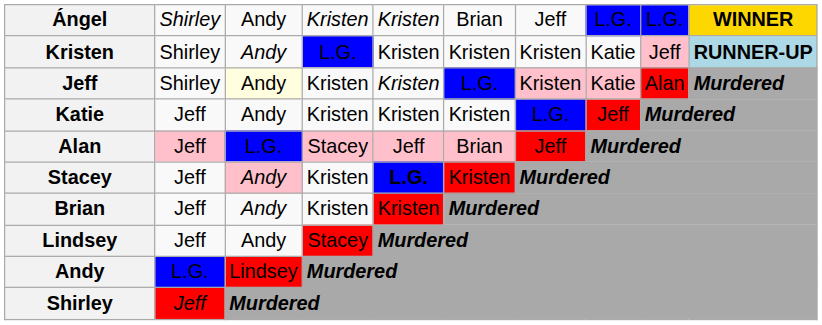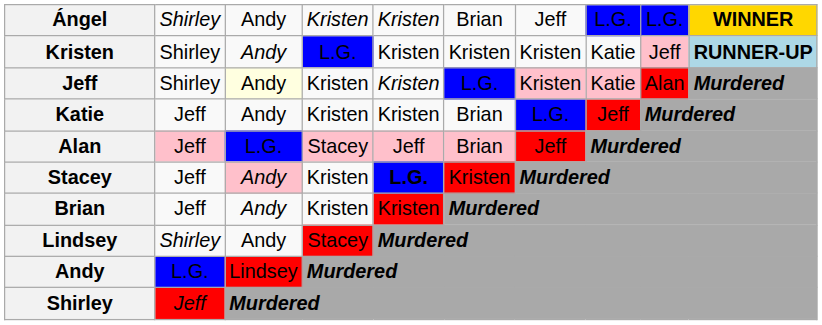(480, 114) Kristen -> (480, 114) Brian
(190, 240) Jeff -> (190, 240) Shirley
